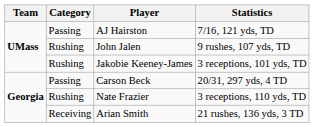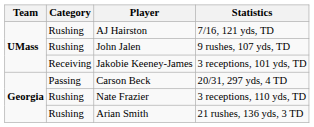(65, 30) Passing -> (66, 30) Rushing
(66, 63) Rushing -> (70, 63) Receiving
(70, 113) Receiving -> (66, 113) Rushing
